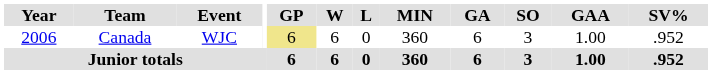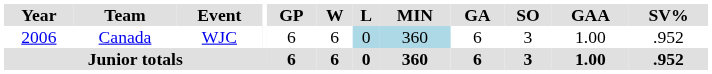(291, 36) khaki background -> (291, 36) no background
(366, 36) no background -> (366, 36) lightblue background
(415, 36) no background -> (415, 36) lightblue background
